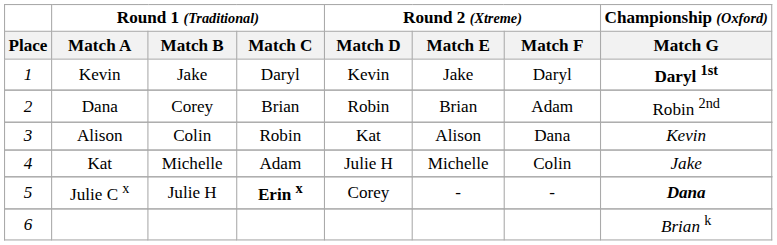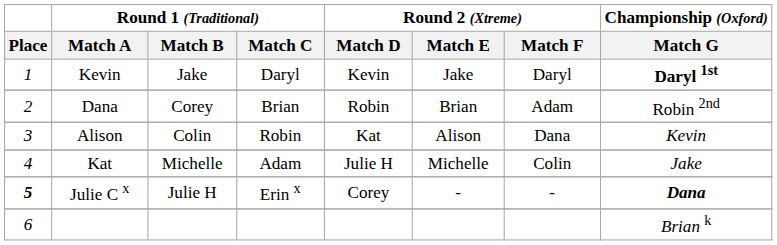(28, 192) normal -> (28, 192) bold
(280, 192) bold -> (280, 192) normal
